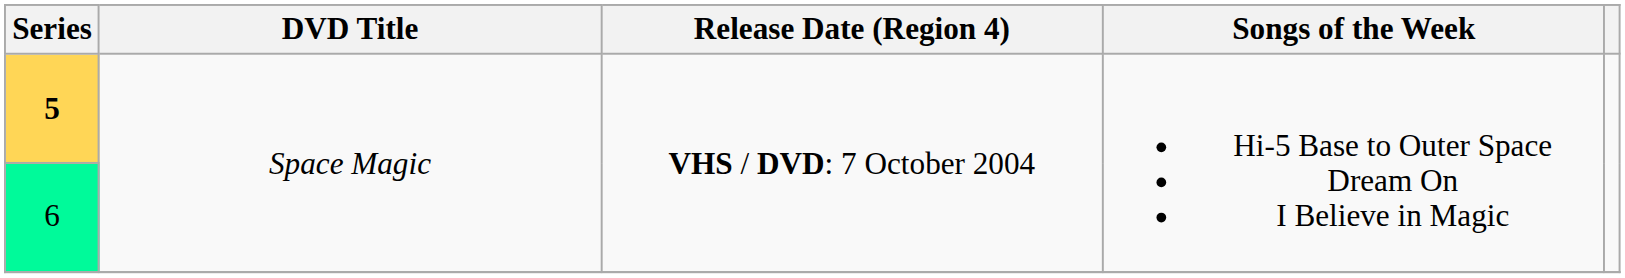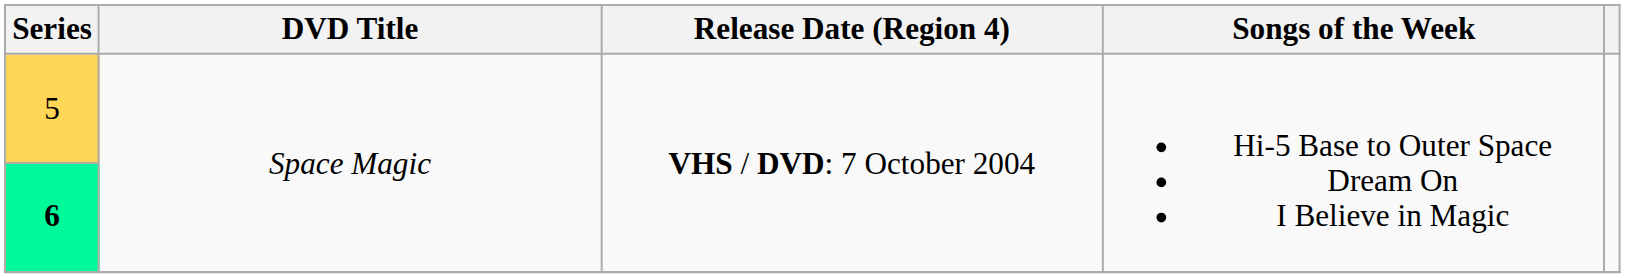(52, 108) bold -> (52, 108) normal
(52, 216) normal -> (52, 216) bold
